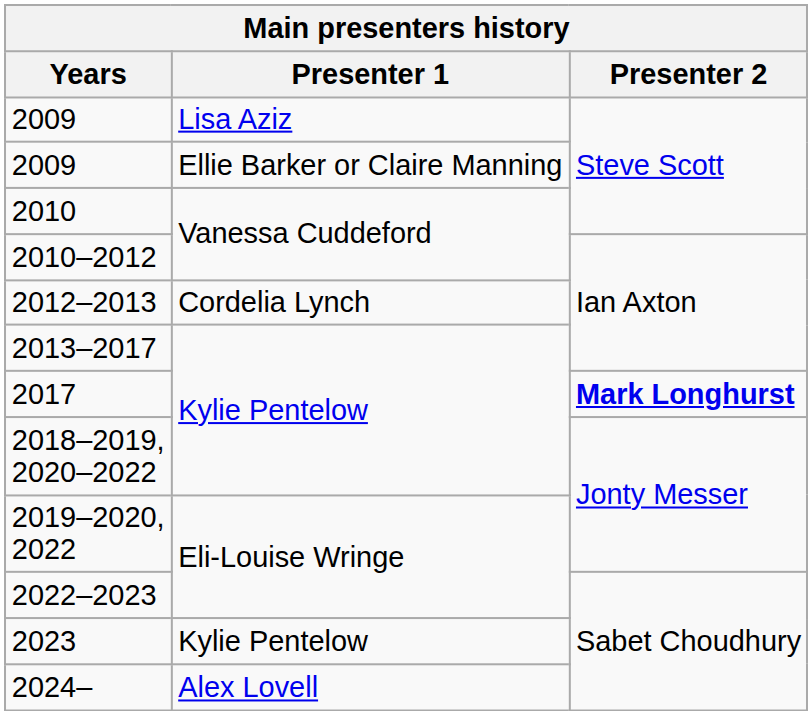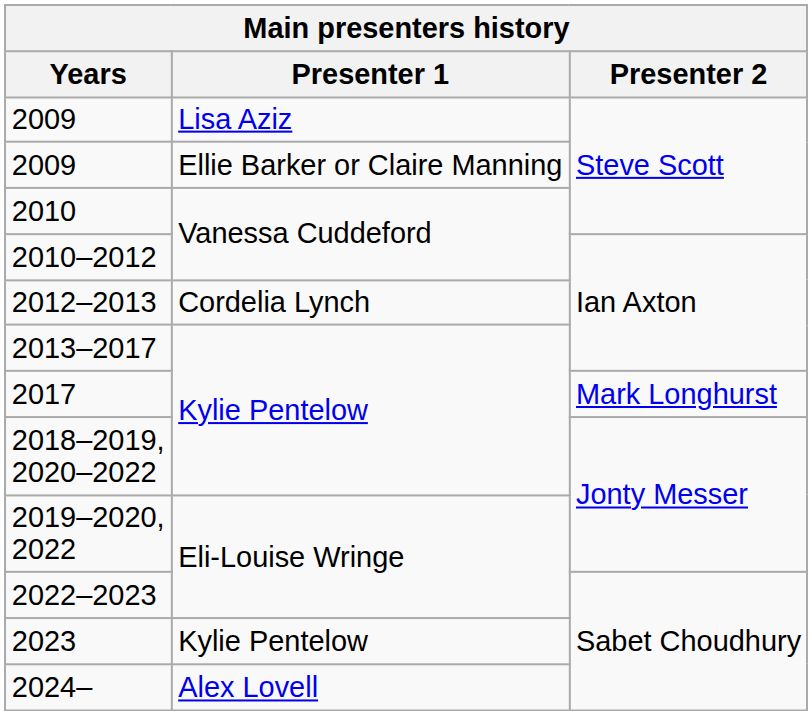(685, 394) bold -> (676, 394) normal
